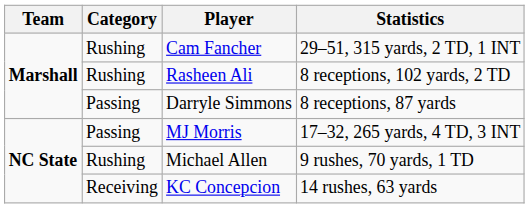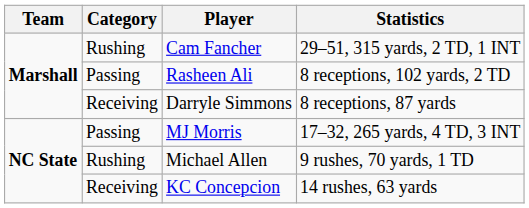(116, 75) Rushing -> (113, 75) Passing
(113, 103) Passing -> (122, 103) Receiving
